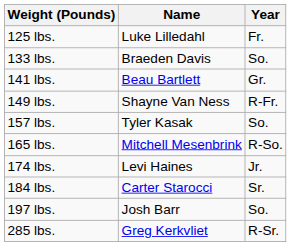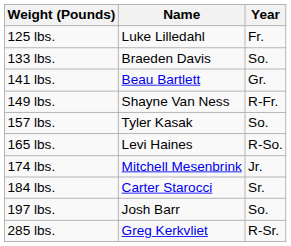(182, 144) Mitchell Mesenbrink -> (157, 144) Levi Haines
(157, 166) Levi Haines -> (182, 166) Mitchell Mesenbrink
